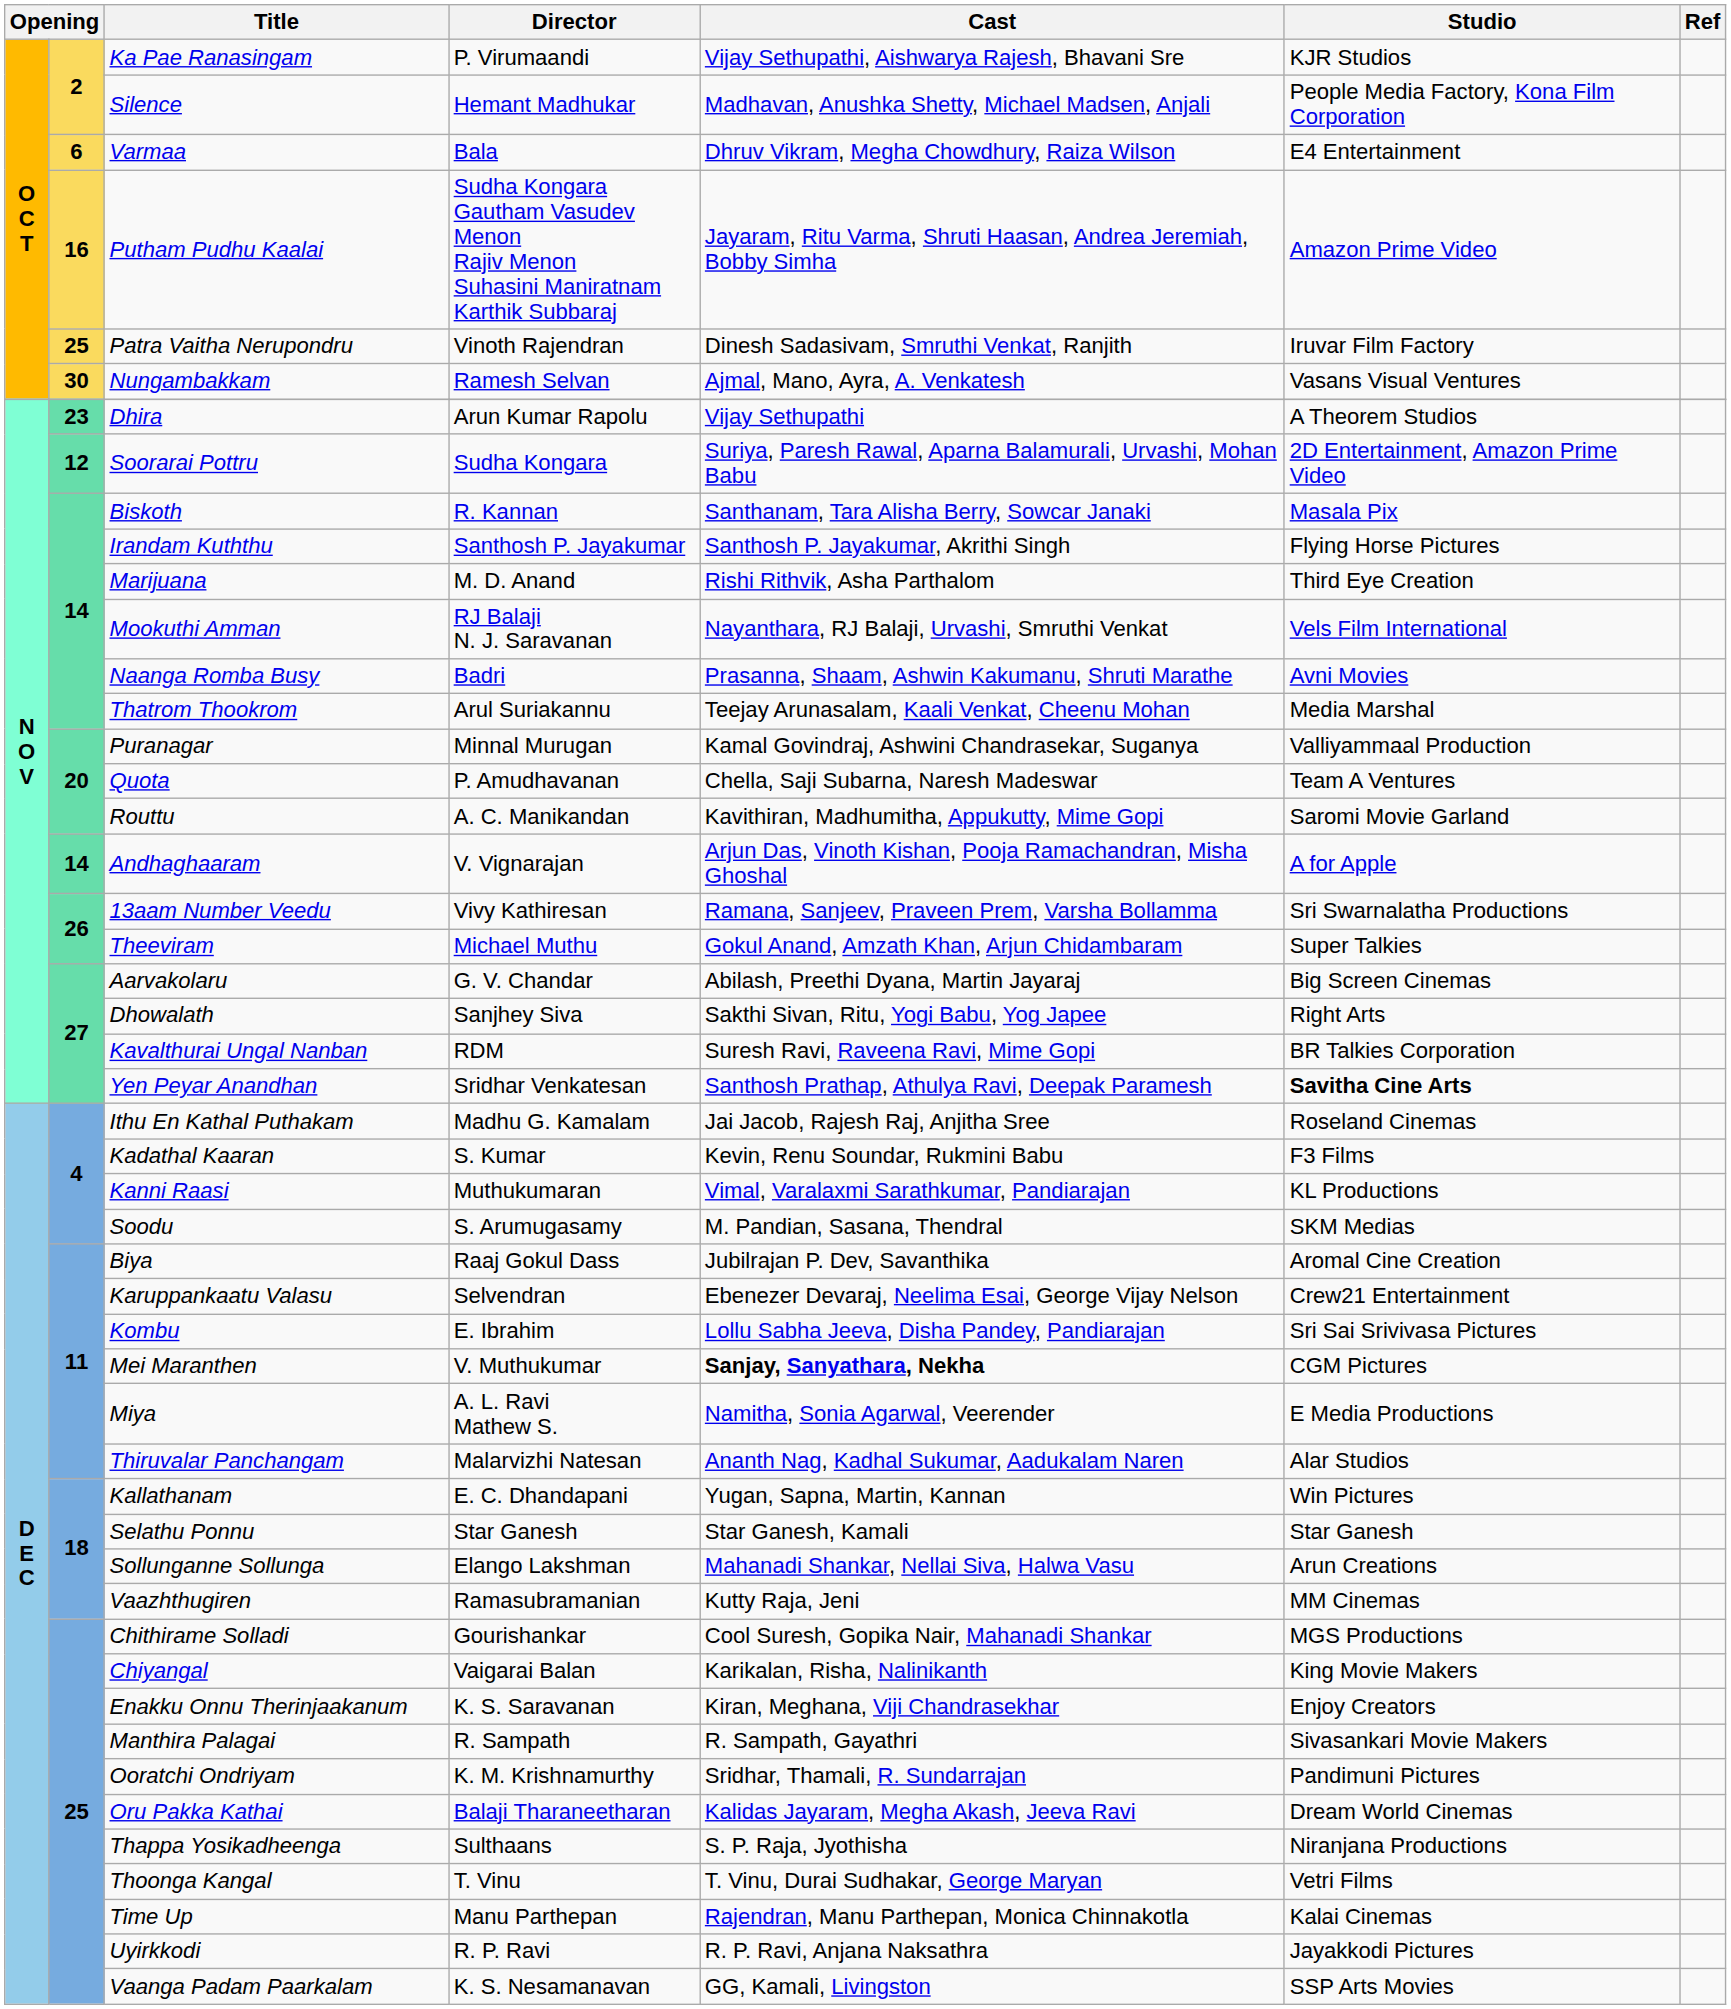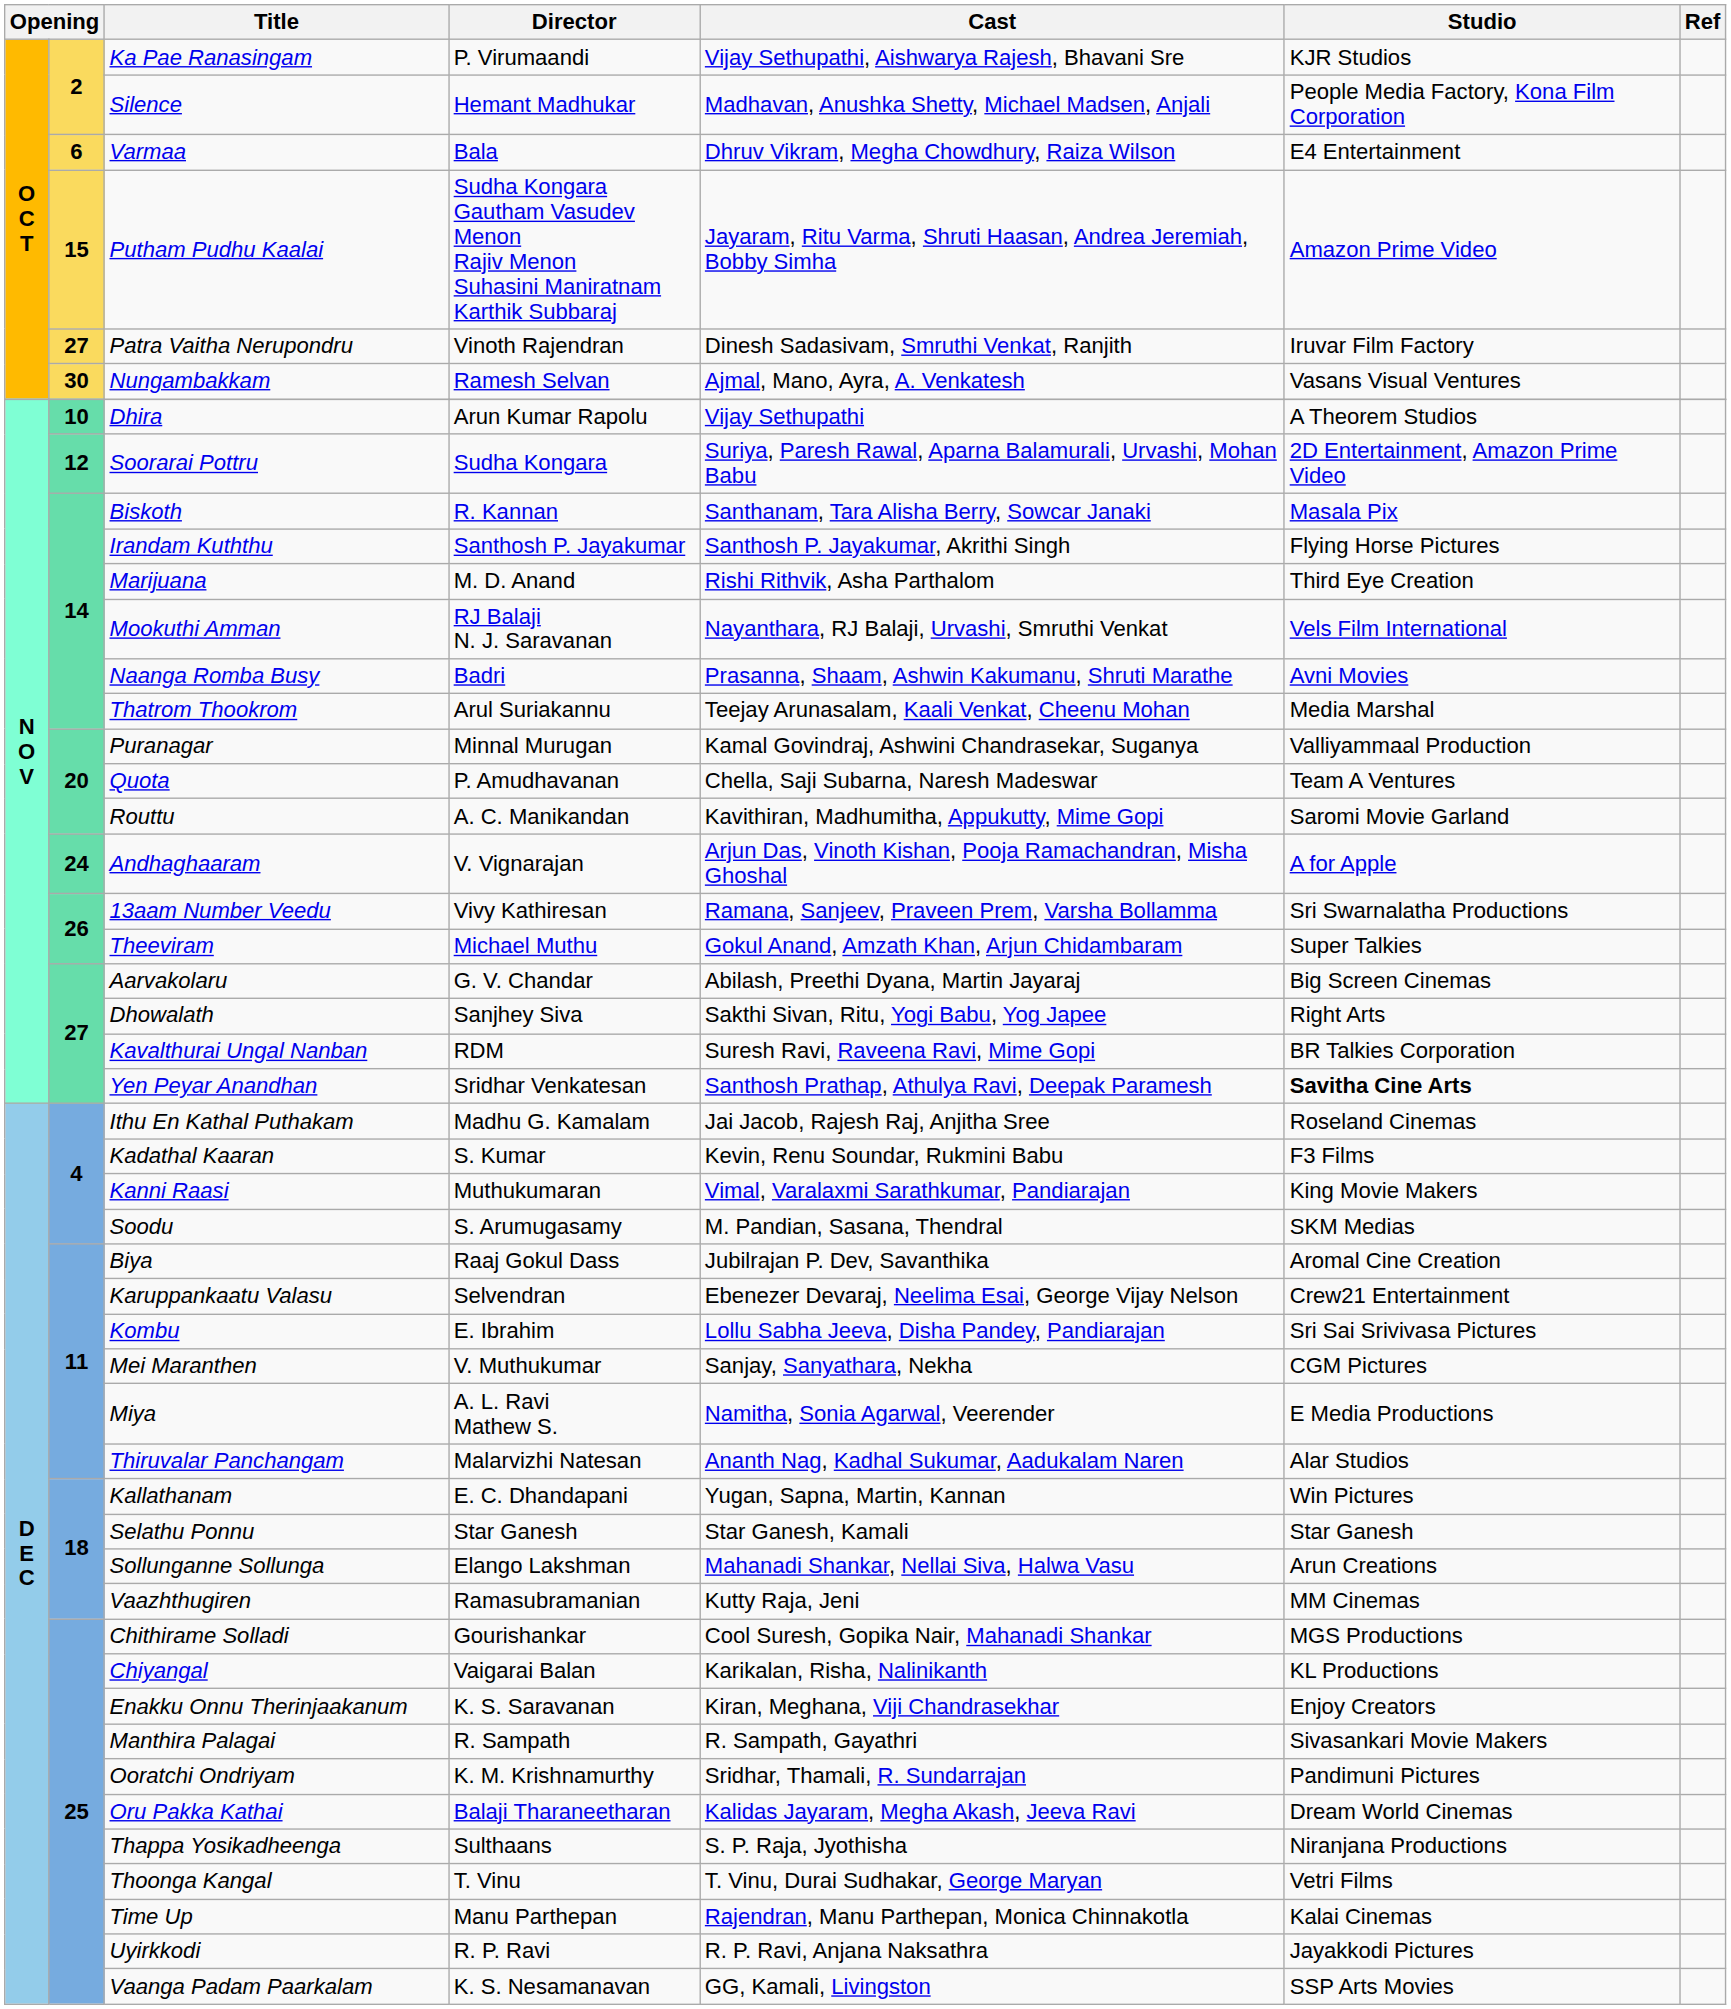(77, 249) 16 -> (77, 249) 15
(77, 346) 25 -> (77, 346) 27
(77, 416) 23 -> (77, 416) 10
(77, 863) 14 -> (77, 863) 24
(1364, 1191) KL Productions -> (1384, 1191) King Movie Makers
(845, 1366) bold -> (838, 1366) normal
(1384, 1671) King Movie Makers -> (1364, 1671) KL Productions
